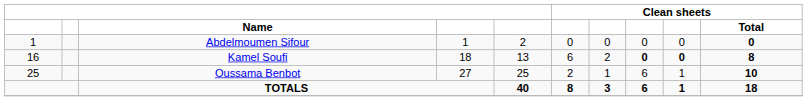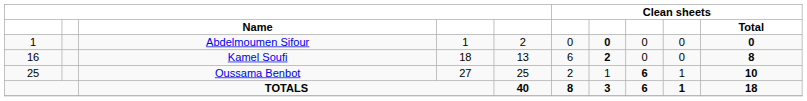(607, 42) normal -> (607, 42) bold
(607, 58) normal -> (607, 58) bold
(645, 58) bold -> (645, 58) normal
(682, 58) bold -> (682, 58) normal
(645, 73) normal -> (645, 73) bold
